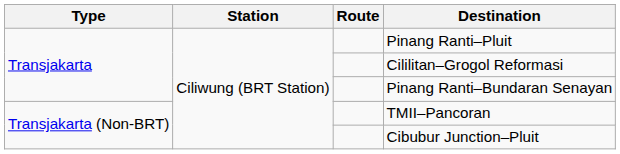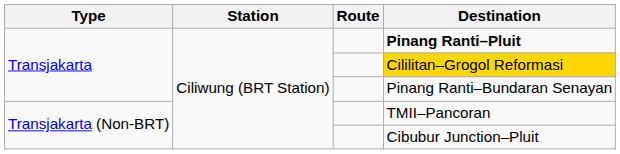(449, 40) normal -> (454, 40) bold
(475, 64) no background -> (475, 64) gold background
